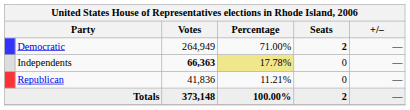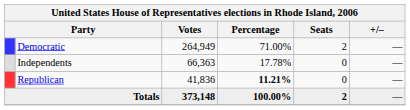(344, 46) bold -> (344, 46) normal
(201, 63) bold -> (201, 63) normal
(275, 63) khaki background -> (275, 63) no background
(276, 80) normal -> (275, 80) bold
